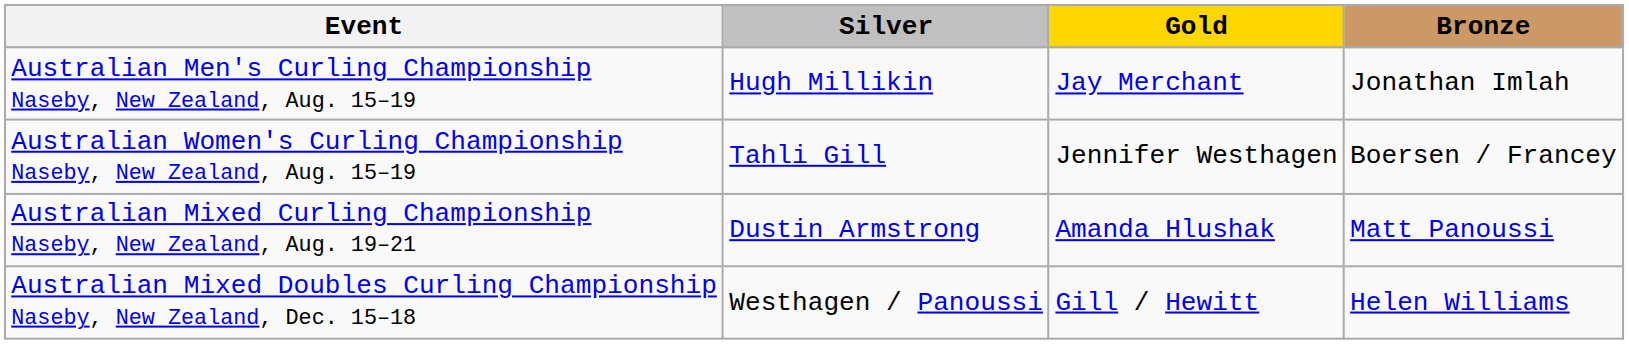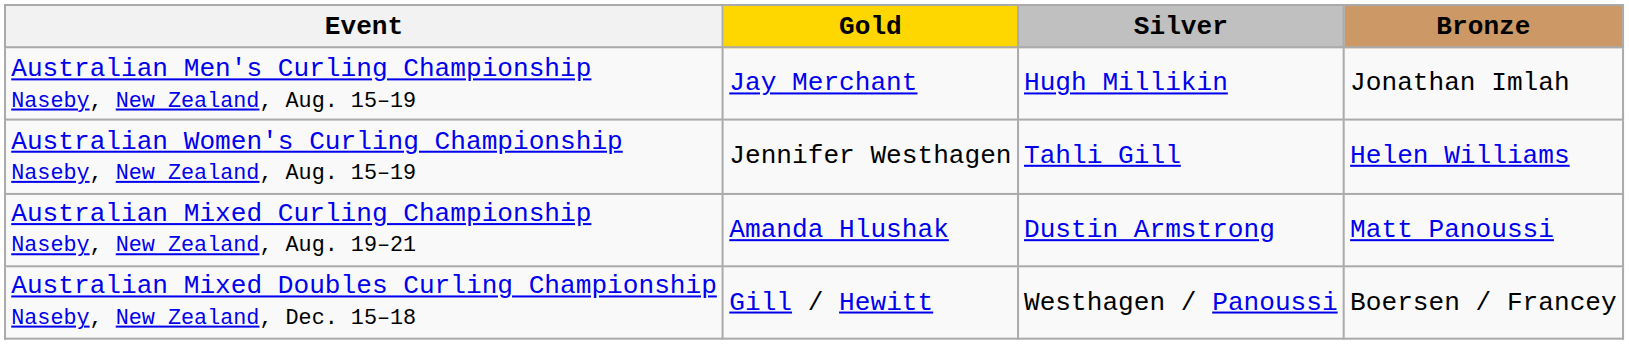columns swapped: (1197, 26) <-> (886, 26)
(1483, 157) Boersen / Francey -> (1460, 157) Helen Williams
(1460, 302) Helen Williams -> (1483, 302) Boersen / Francey
